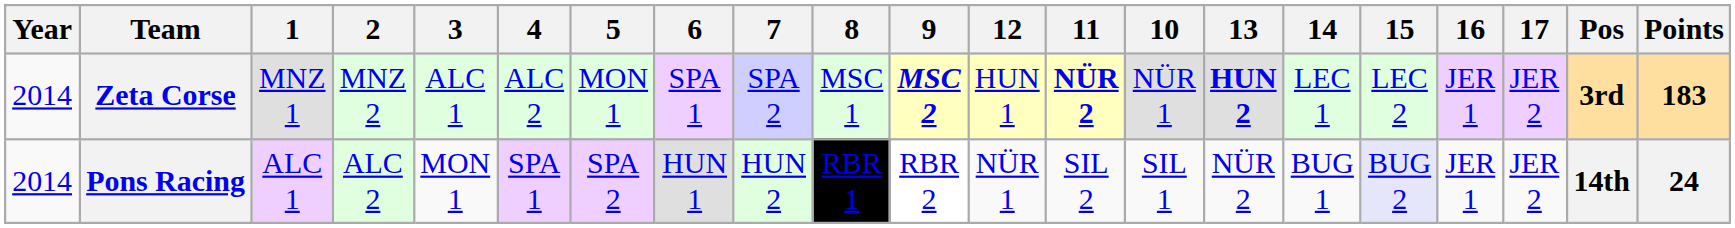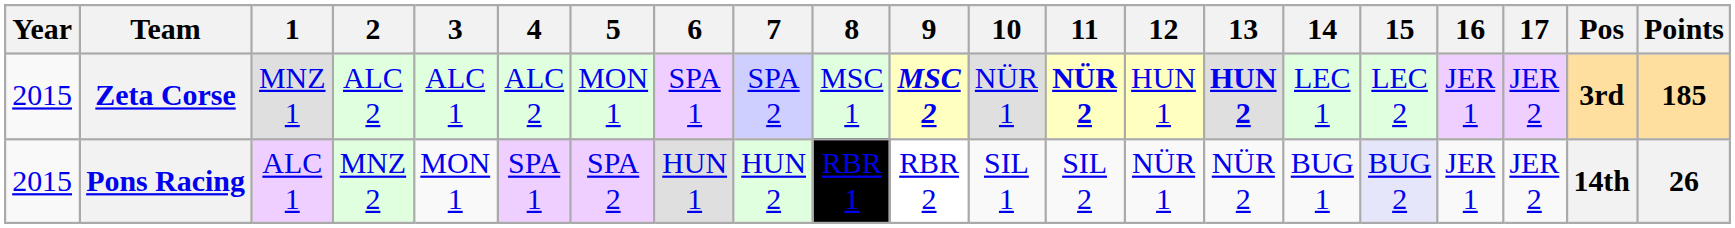columns swapped: (1164, 28) <-> (1007, 28)
(42, 95) 2014 -> (42, 95) 2015
(373, 95) MNZ 2 -> (373, 95) ALC 2
(1684, 95) 183 -> (1684, 95) 185
(42, 180) 2014 -> (42, 180) 2015
(373, 180) ALC 2 -> (373, 180) MNZ 2
(1684, 180) 24 -> (1684, 180) 26
